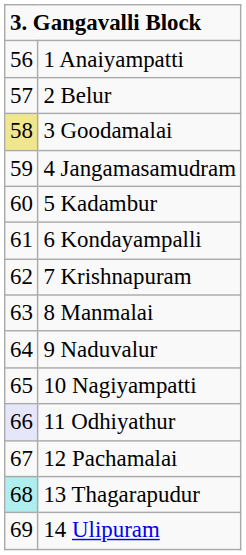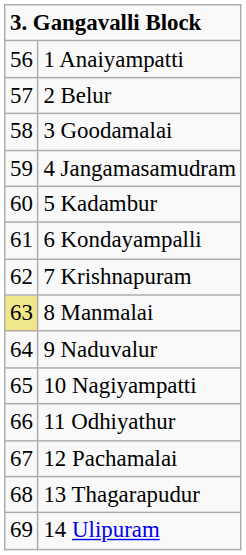(21, 131) khaki background -> (21, 131) no background
(21, 312) no background -> (21, 312) khaki background
(21, 421) lavender background -> (21, 421) no background
(21, 494) paleturquoise background -> (21, 494) no background
